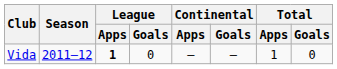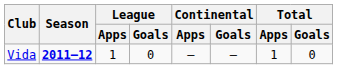(67, 54) normal -> (67, 54) bold
(112, 54) bold -> (112, 54) normal
